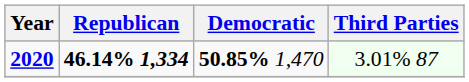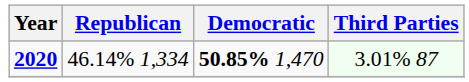(126, 58) bold -> (128, 58) normal
